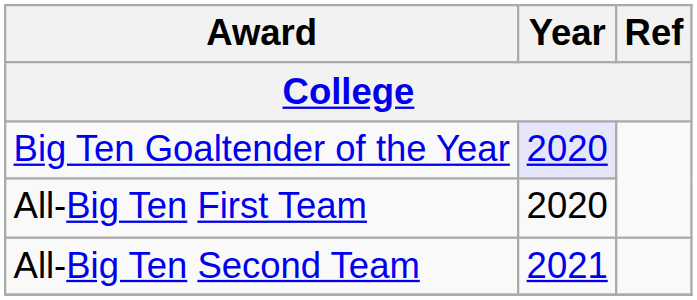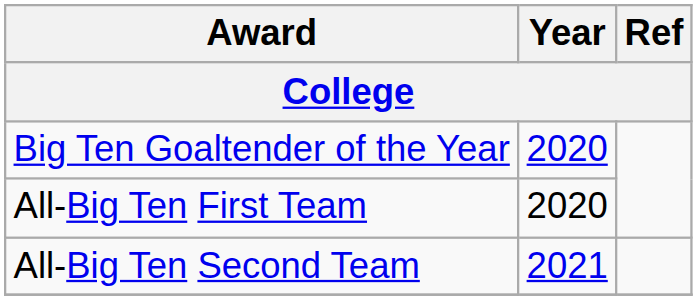(567, 149) lavender background -> (567, 149) no background
